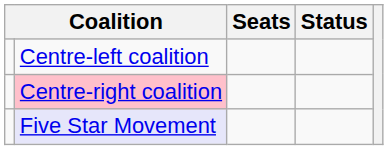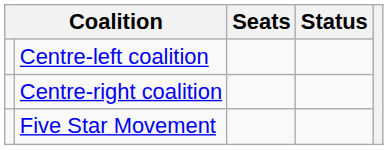(121, 91) pink background -> (121, 91) no background
(118, 126) lavender background -> (118, 126) no background
